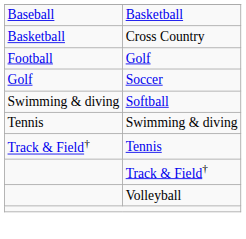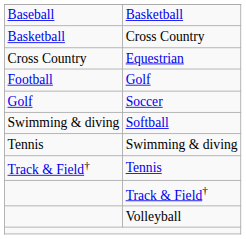+ row: (155, 58)
